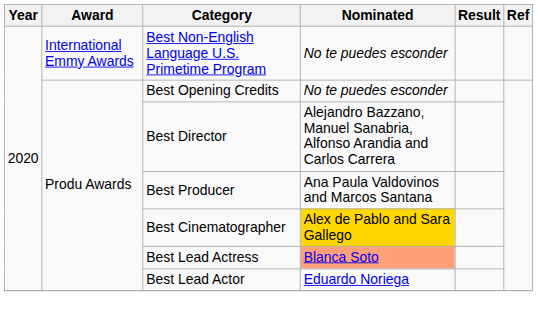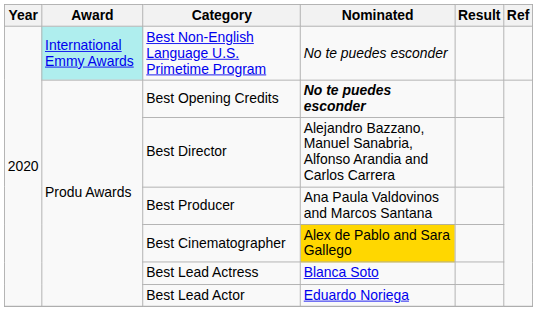(89, 53) no background -> (89, 53) paleturquoise background
(376, 91) normal -> (347, 98) bold
(341, 257) lightsalmon background -> (341, 273) no background
